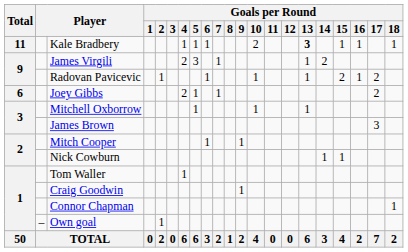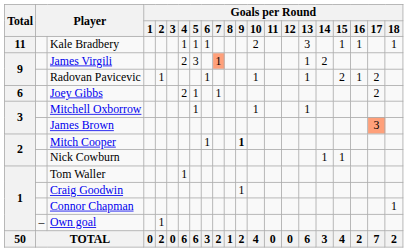(307, 45) bold -> (307, 45) normal
(219, 61) no background -> (219, 61) lightsalmon background
(377, 126) no background -> (377, 126) lightsalmon background
(241, 142) normal -> (241, 142) bold
